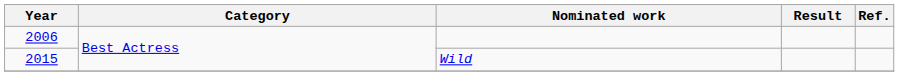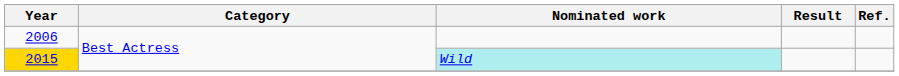(42, 60) no background -> (42, 60) gold background
(456, 60) no background -> (456, 60) paleturquoise background
